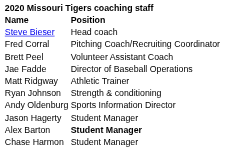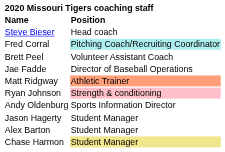(145, 44) no background -> (145, 44) paleturquoise background
(100, 81) no background -> (100, 81) lightsalmon background
(116, 93) no background -> (116, 93) pink background
(106, 130) bold -> (104, 130) normal
(104, 142) no background -> (104, 142) khaki background
